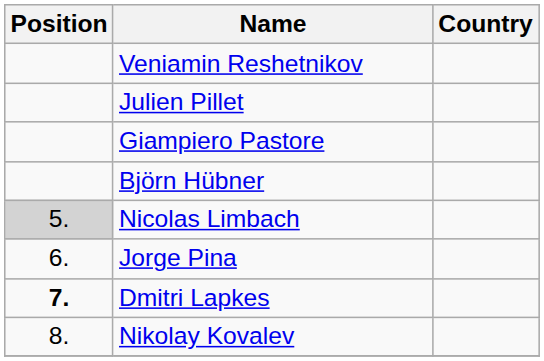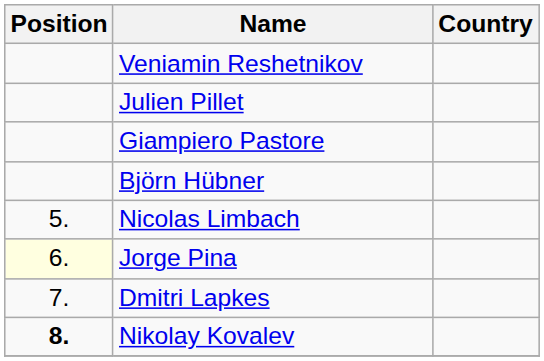(59, 219) lightgrey background -> (59, 219) no background
(59, 258) no background -> (59, 258) lightyellow background
(59, 297) bold -> (59, 297) normal
(59, 336) normal -> (59, 336) bold
